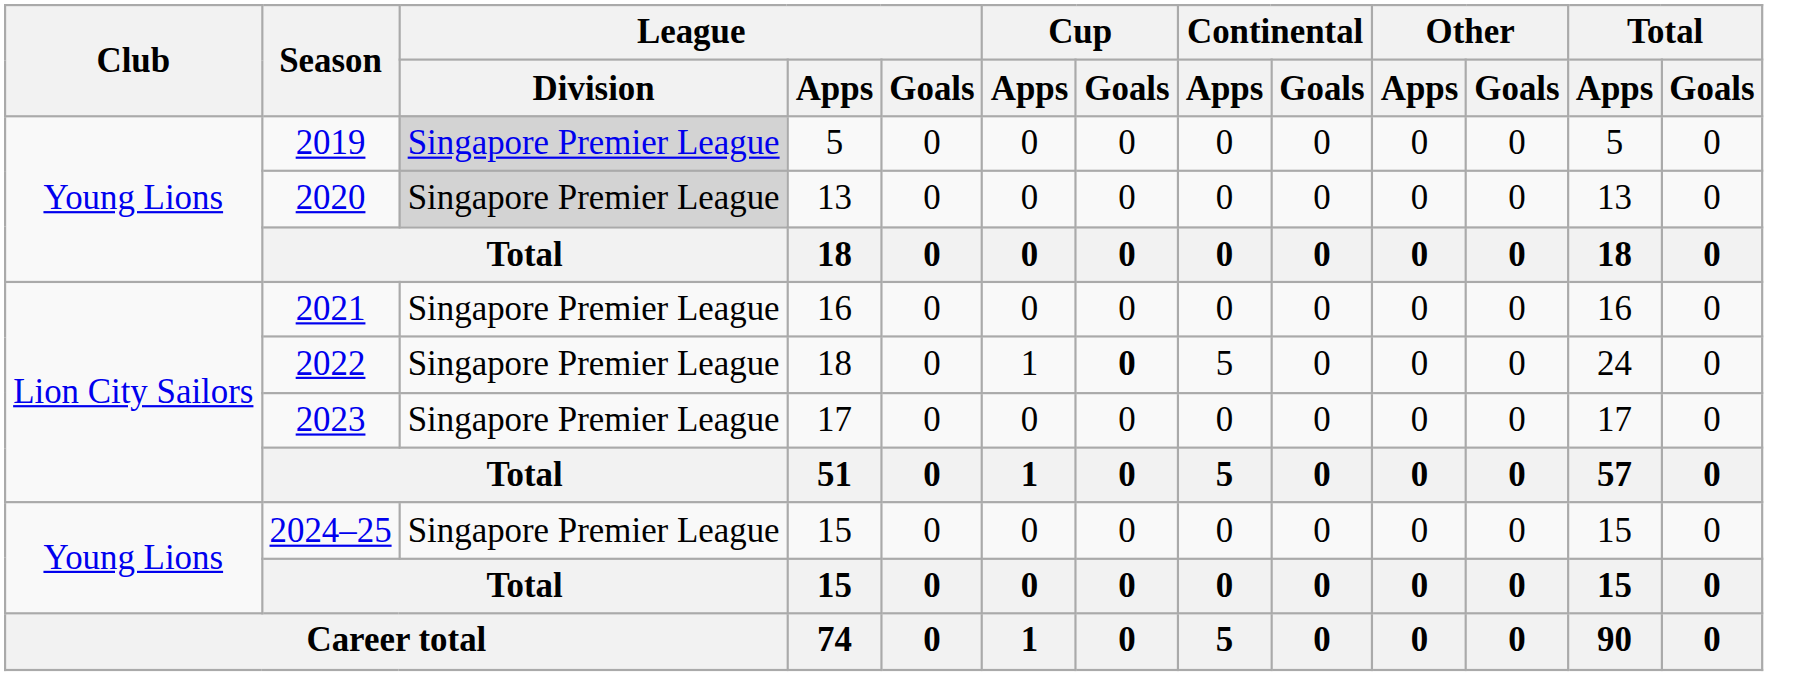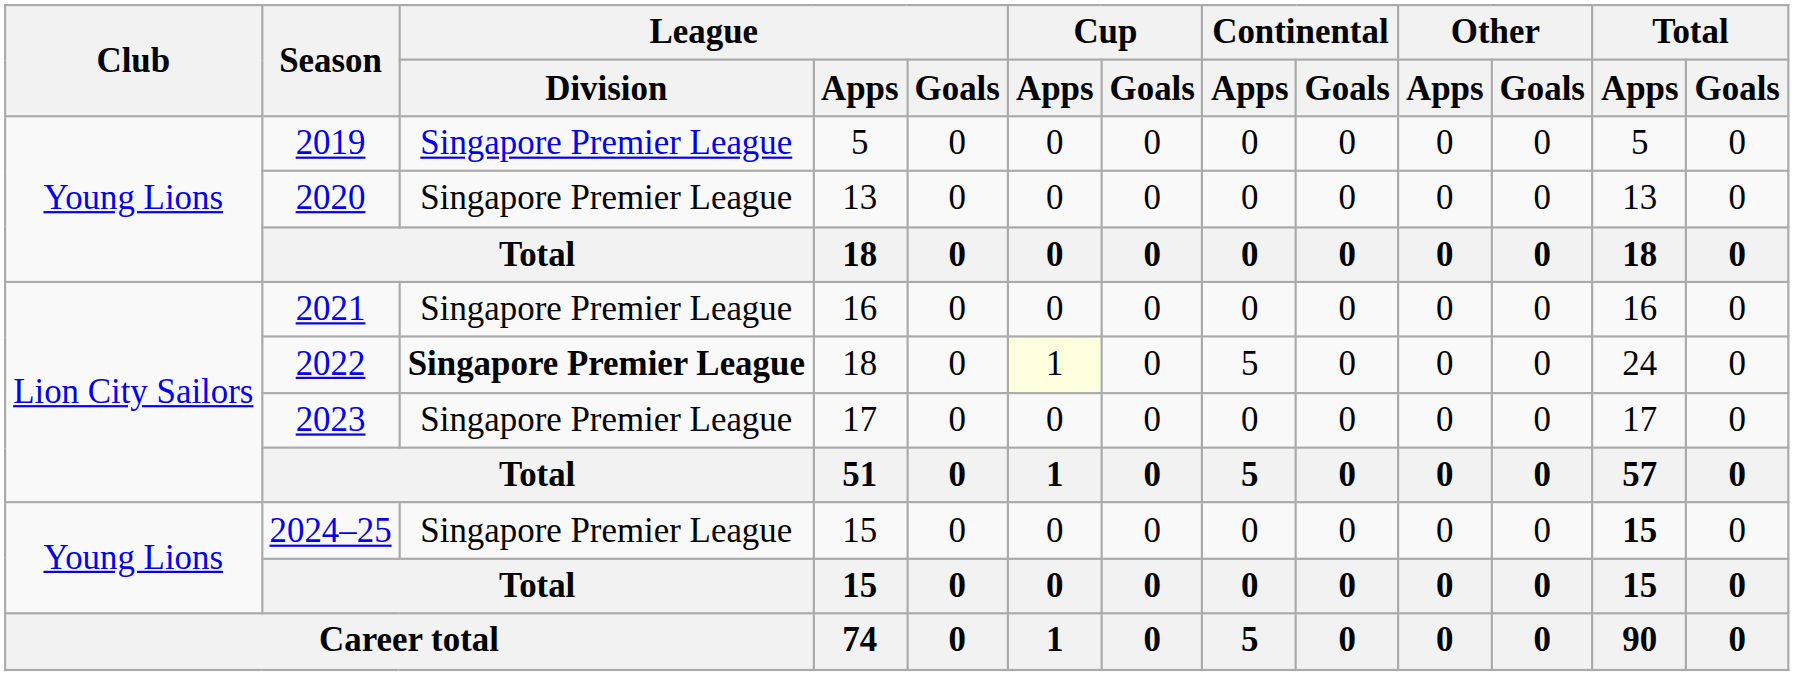(594, 142) lightgrey background -> (606, 142) no background
(594, 198) lightgrey background -> (606, 198) no background
(594, 364) normal -> (606, 364) bold
(1029, 364) no background -> (1055, 364) lightyellow background
(1127, 364) bold -> (1152, 364) normal
(1614, 530) normal -> (1640, 530) bold
